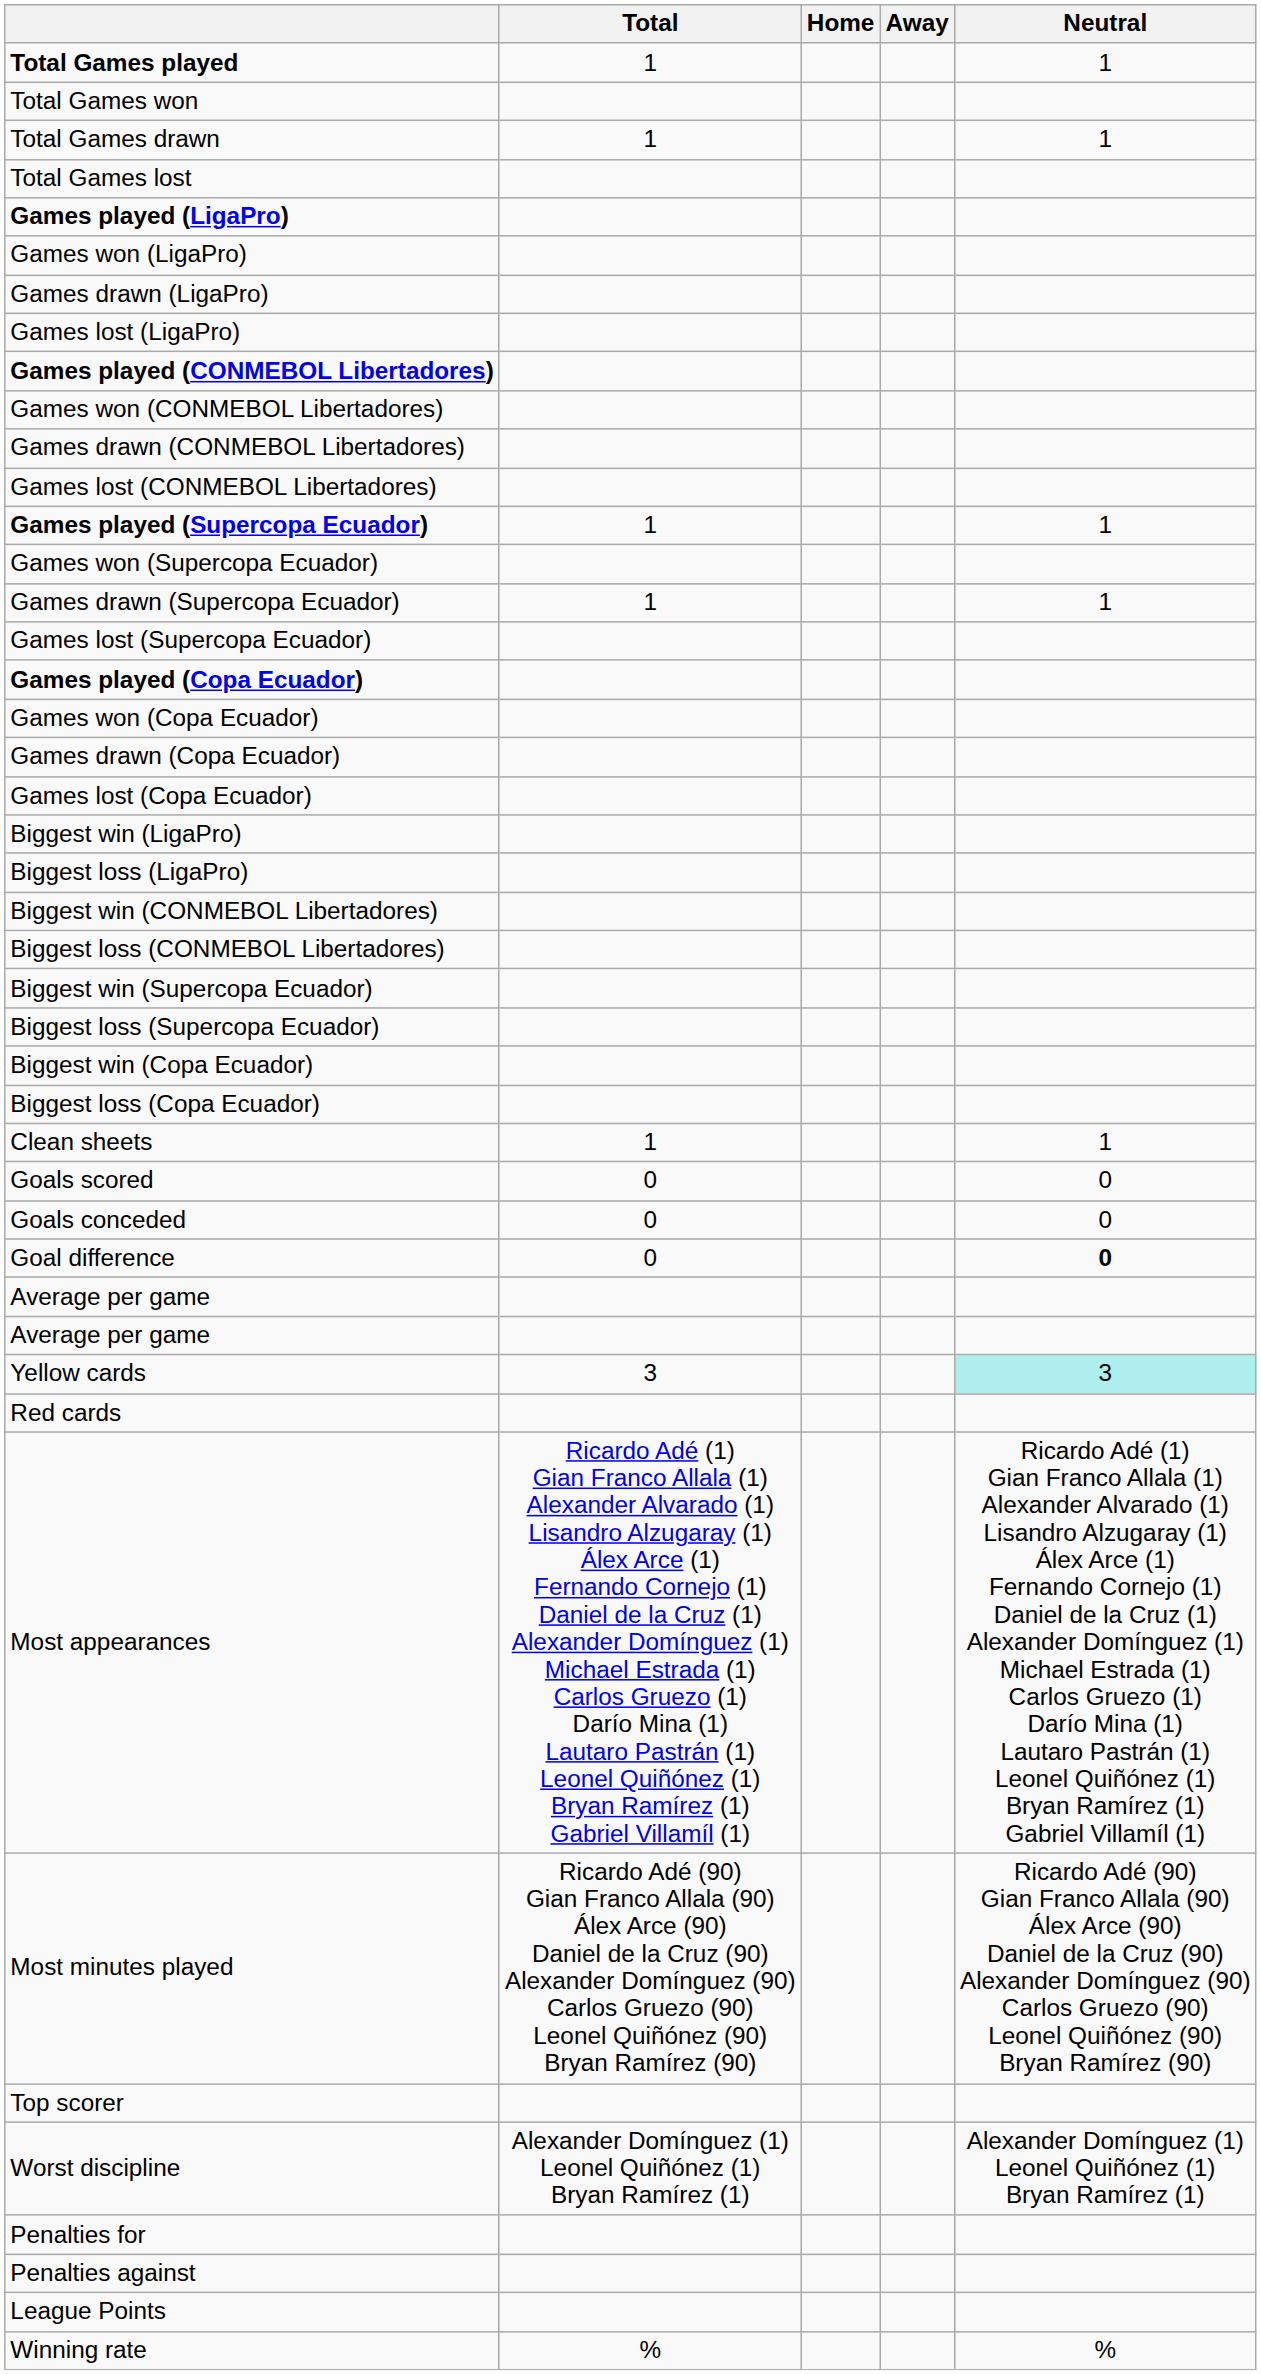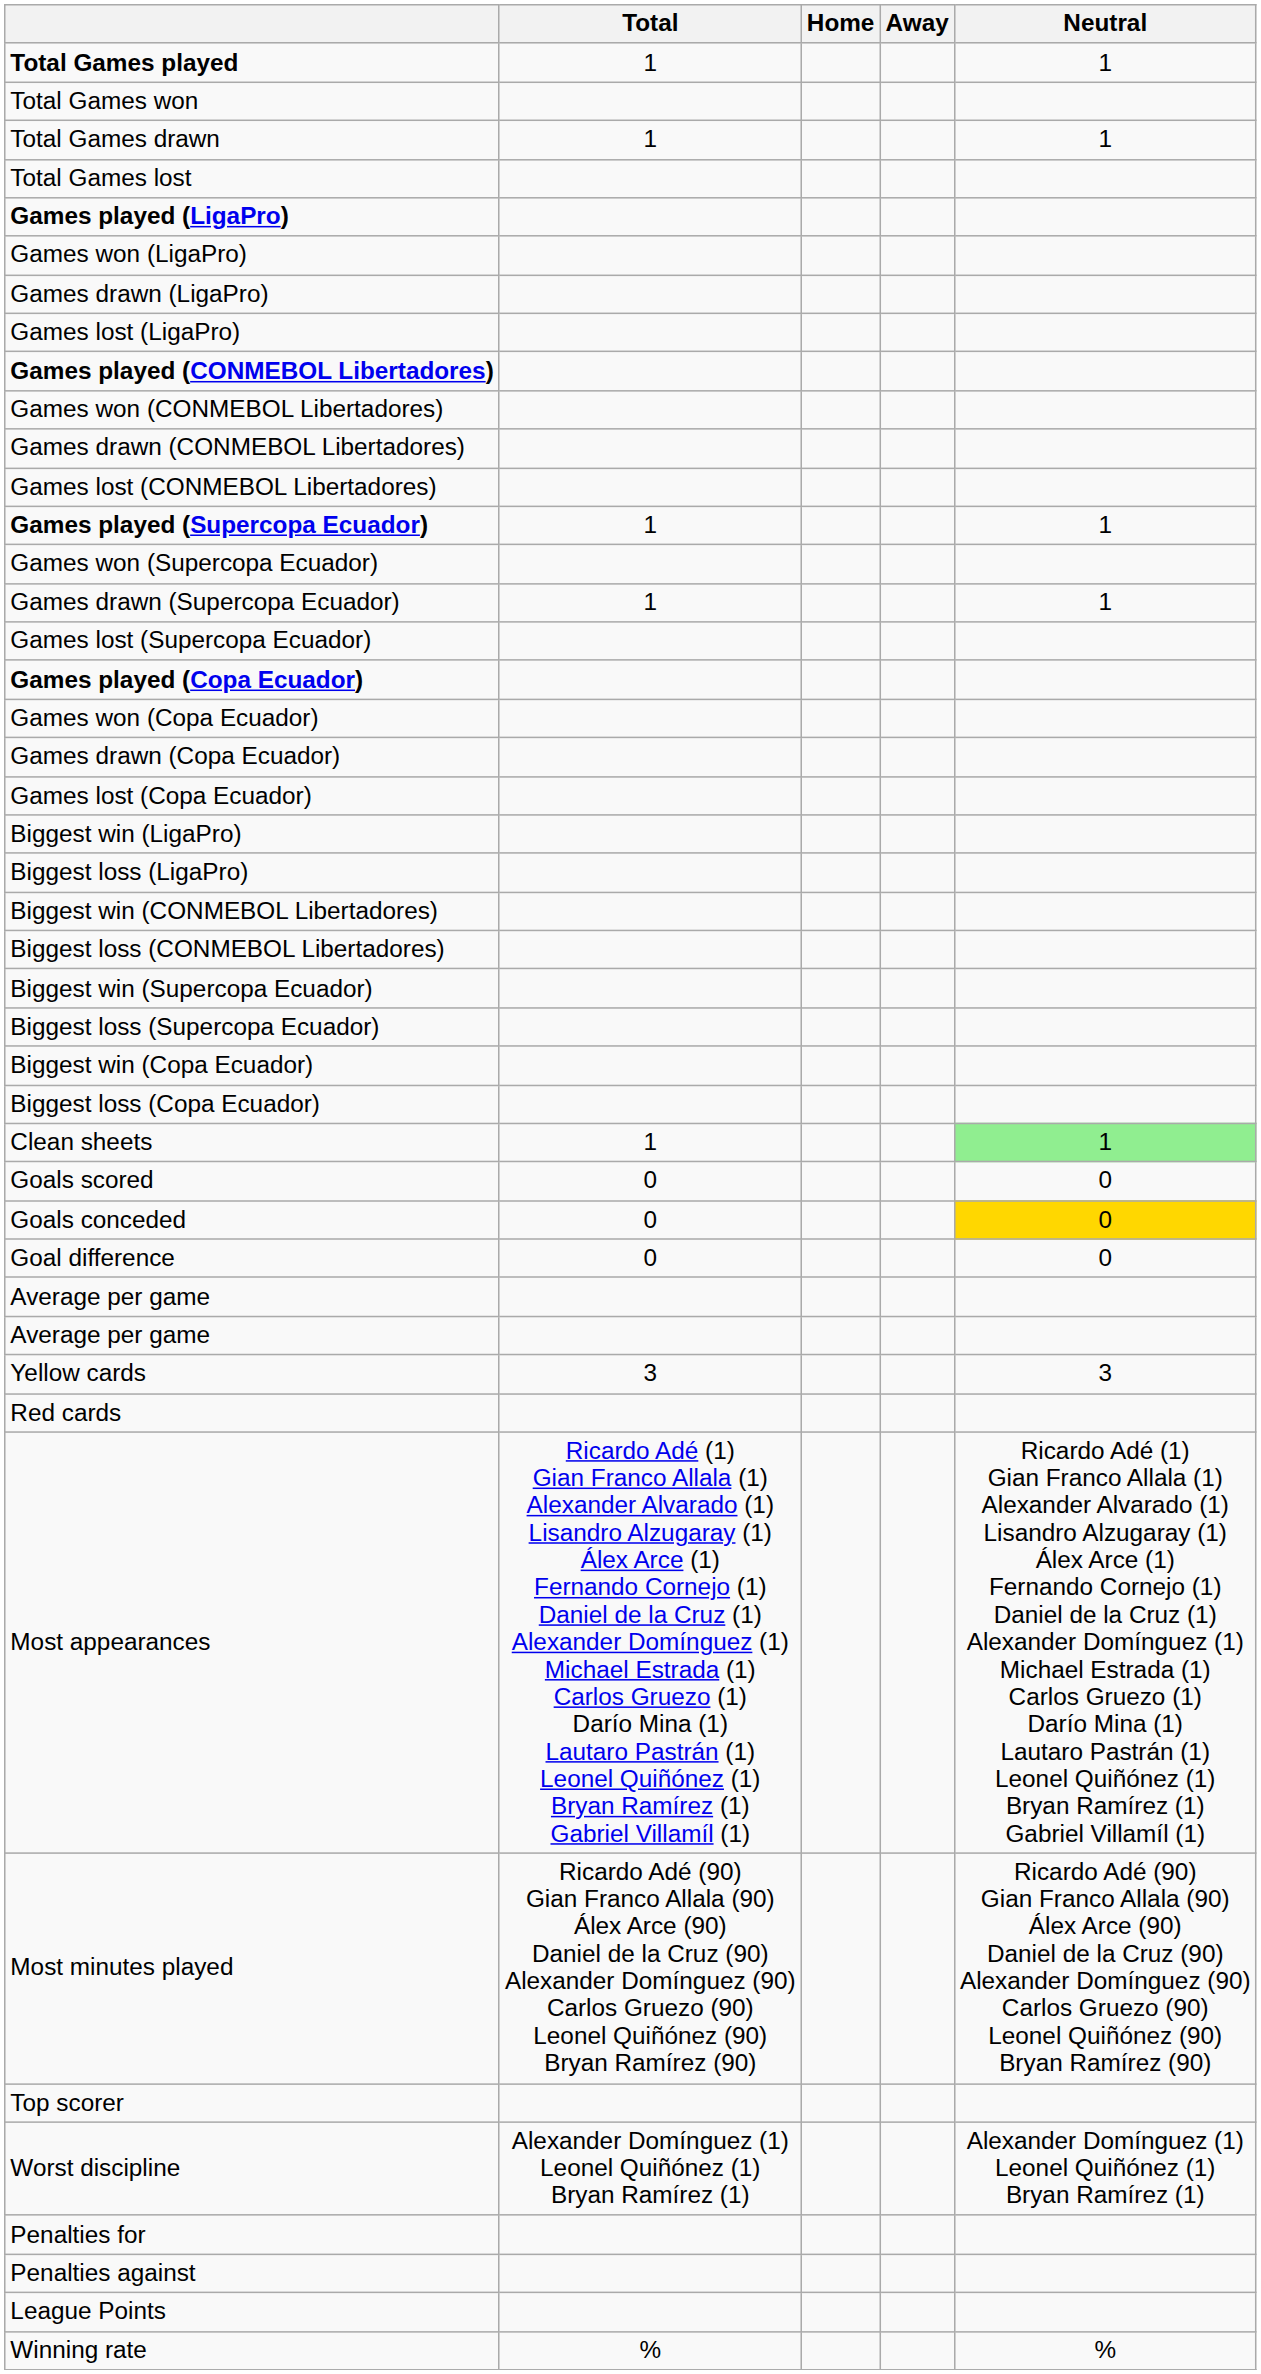(1105, 1142) no background -> (1105, 1142) lightgreen background
(1105, 1219) no background -> (1105, 1219) gold background
(1105, 1258) bold -> (1105, 1258) normal
(1105, 1373) paleturquoise background -> (1105, 1373) no background
